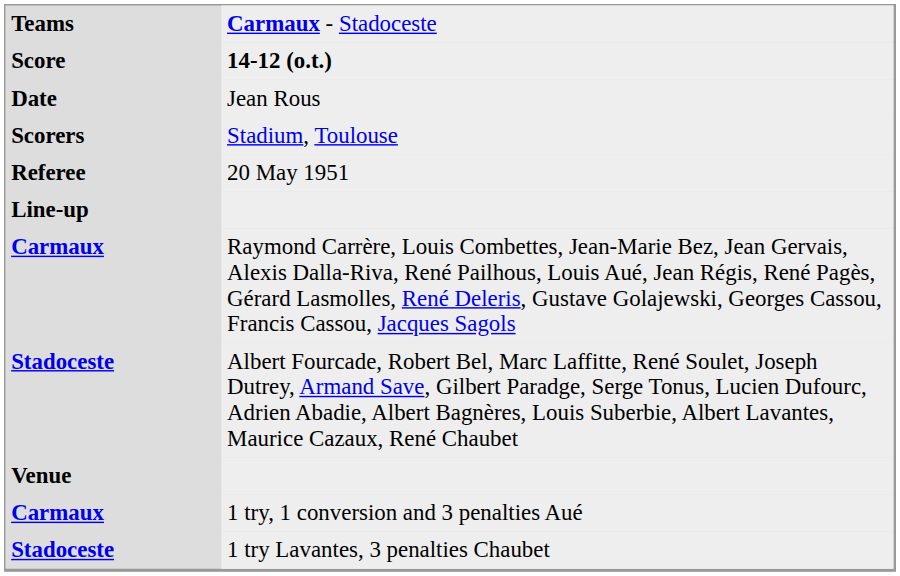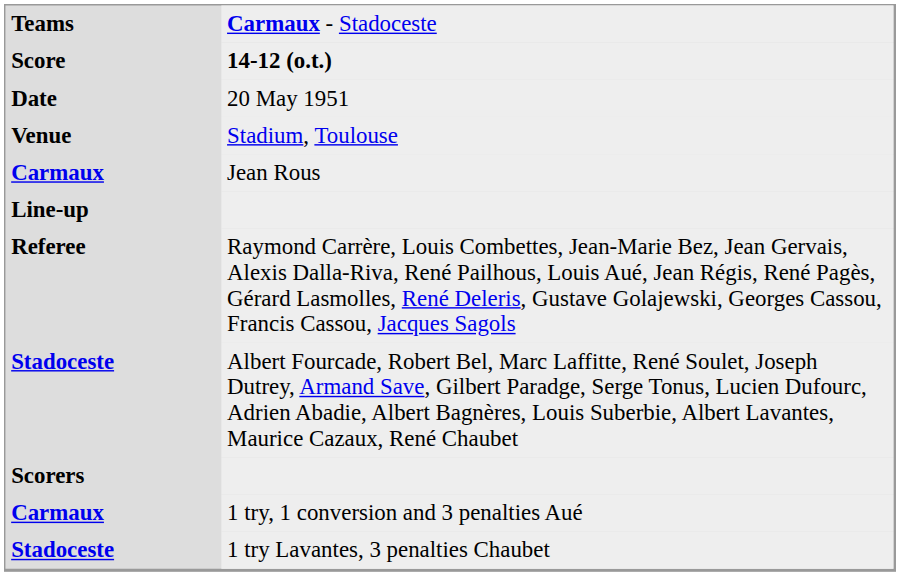(274, 98) Jean Rous -> (288, 98) 20 May 1951
(48, 135) Scorers -> (41, 135) Venue
(48, 172) Referee -> (58, 172) Carmaux
(288, 172) 20 May 1951 -> (274, 172) Jean Rous
(58, 246) Carmaux -> (48, 246) Referee
(41, 475) Venue -> (48, 475) Scorers
